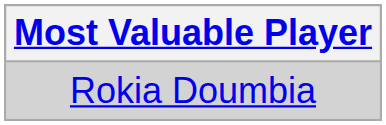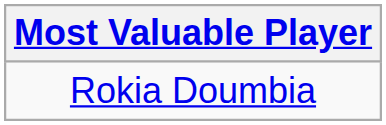(193, 90) lightgrey background -> (193, 90) no background
